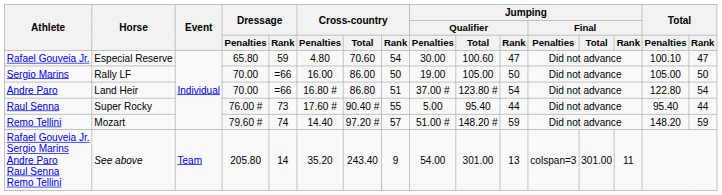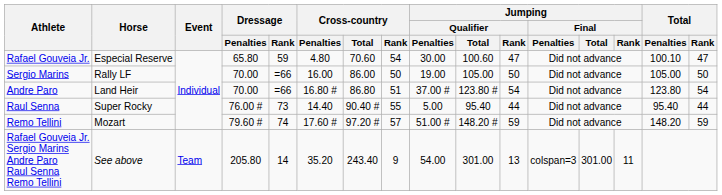(666, 91) 122.80 -> (666, 91) 123.80
(320, 106) 17.60 # -> (320, 106) 14.40
(320, 122) 14.40 -> (320, 122) 17.60 #
